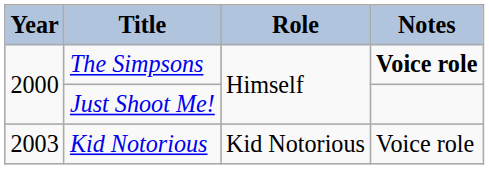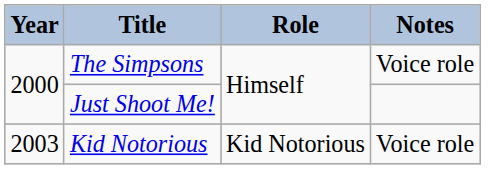(427, 64) bold -> (425, 64) normal
